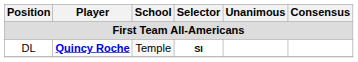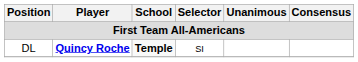(153, 48) normal -> (154, 48) bold
(199, 48) bold -> (200, 48) normal
